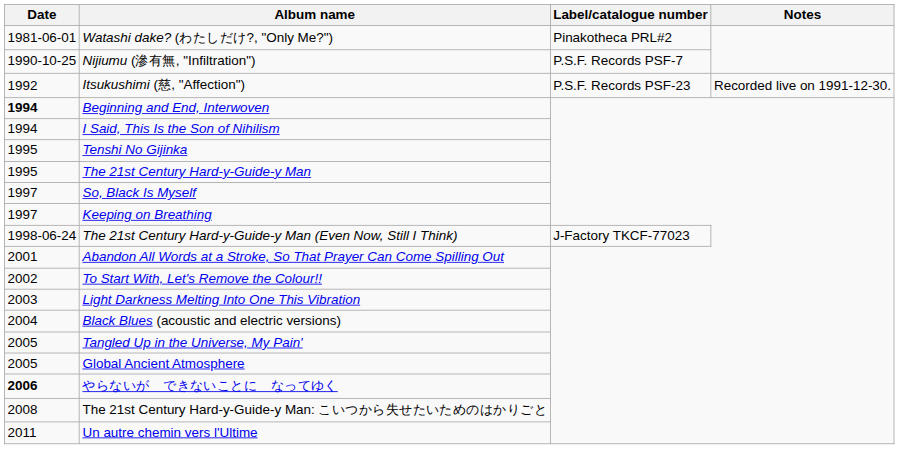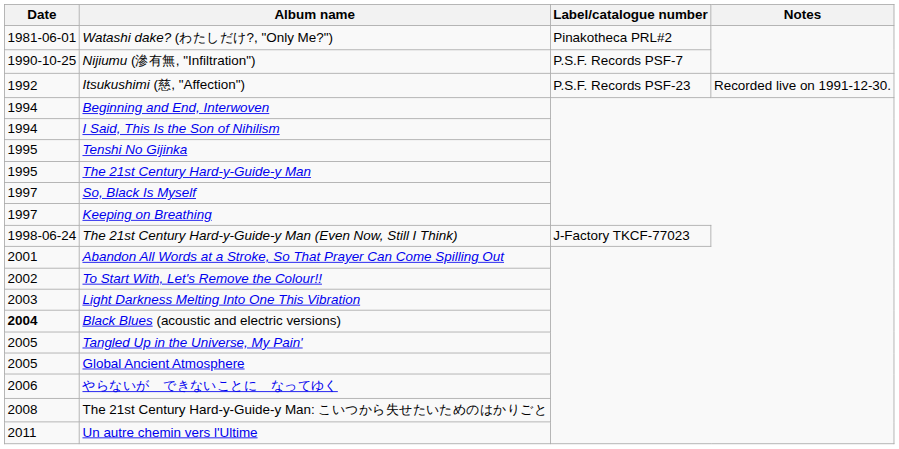(22, 107) bold -> (22, 107) normal
(22, 321) normal -> (22, 321) bold
(22, 386) bold -> (22, 386) normal
